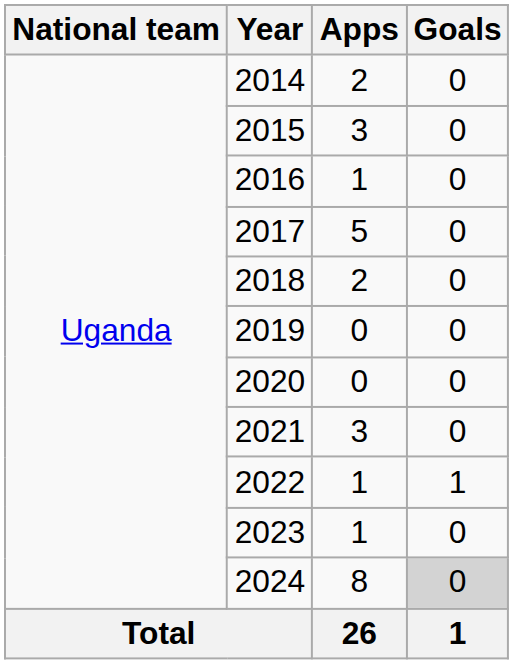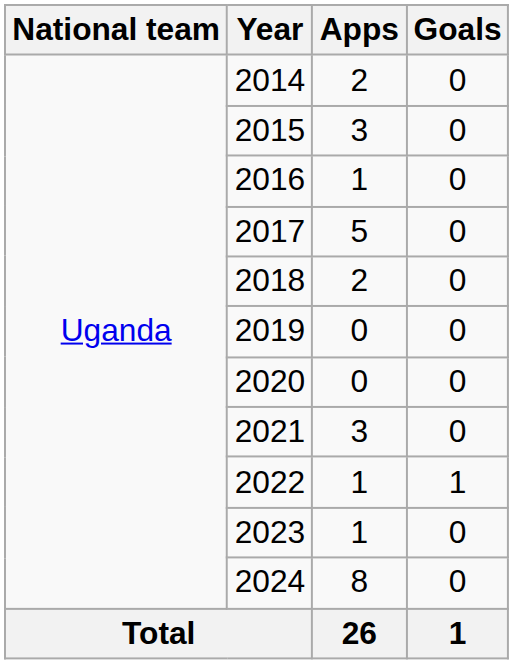(458, 582) lightgrey background -> (458, 582) no background
